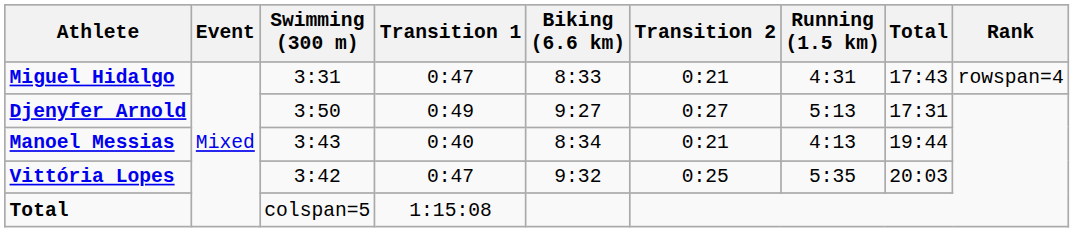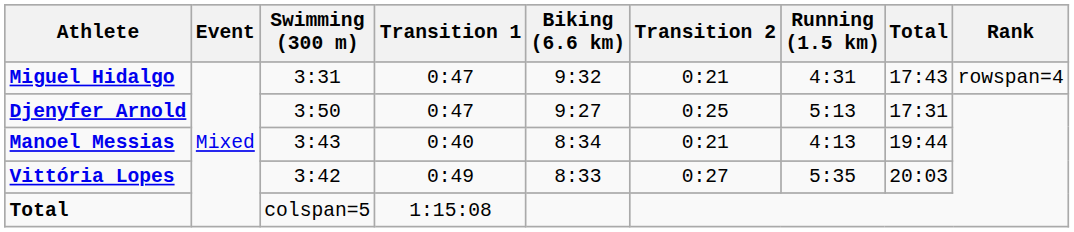(578, 78) 8:33 -> (578, 78) 9:32
(451, 111) 0:49 -> (451, 111) 0:47
(705, 111) 0:27 -> (705, 111) 0:25
(451, 177) 0:47 -> (451, 177) 0:49
(578, 177) 9:32 -> (578, 177) 8:33
(705, 177) 0:25 -> (705, 177) 0:27
